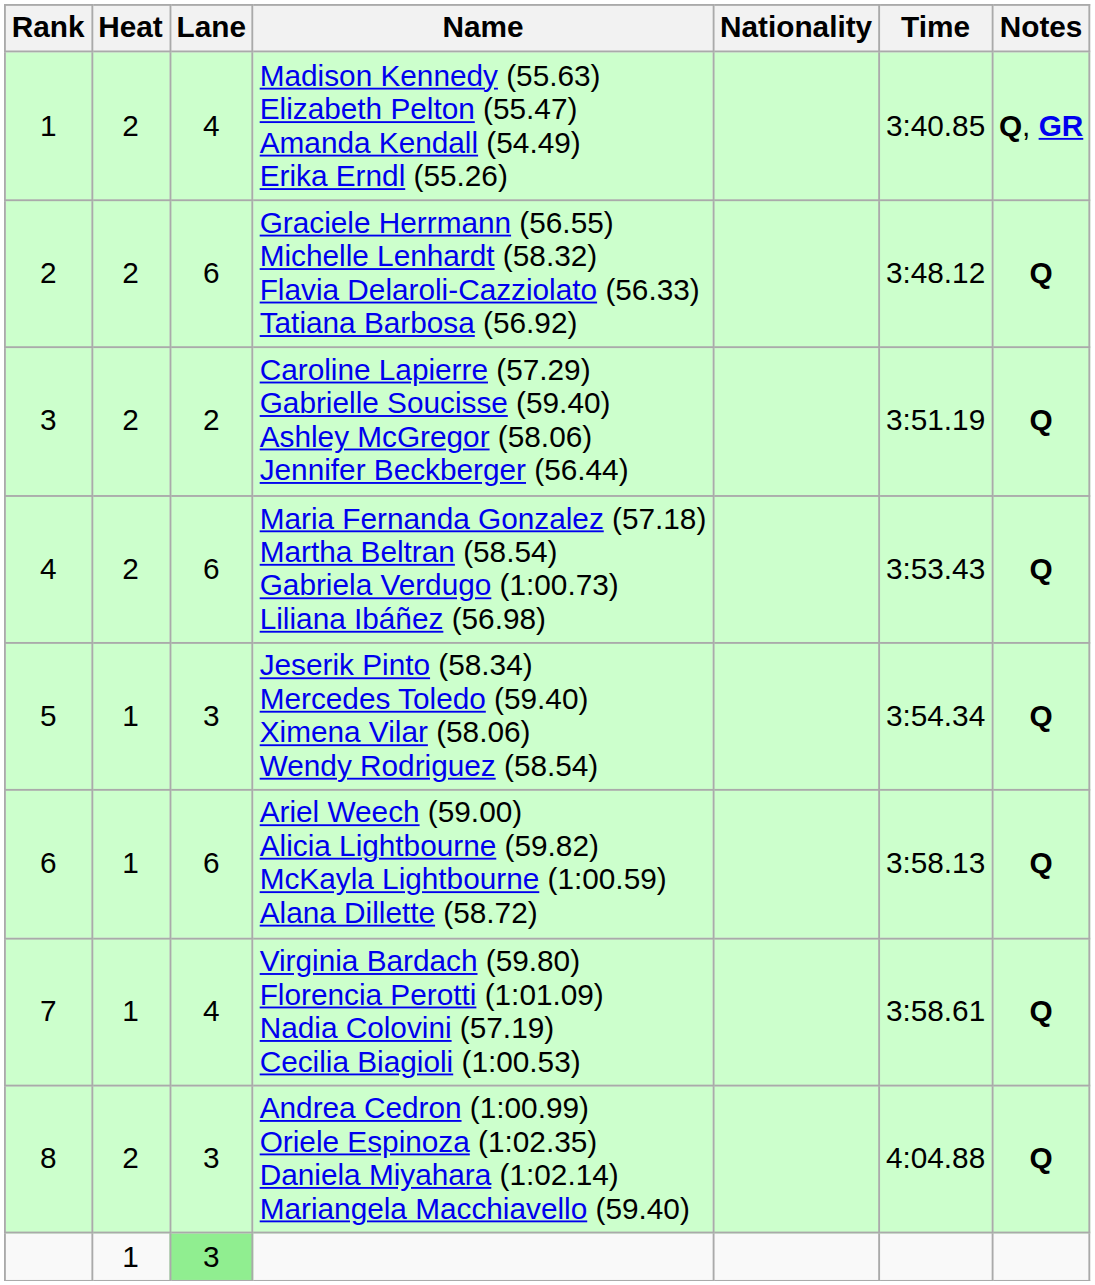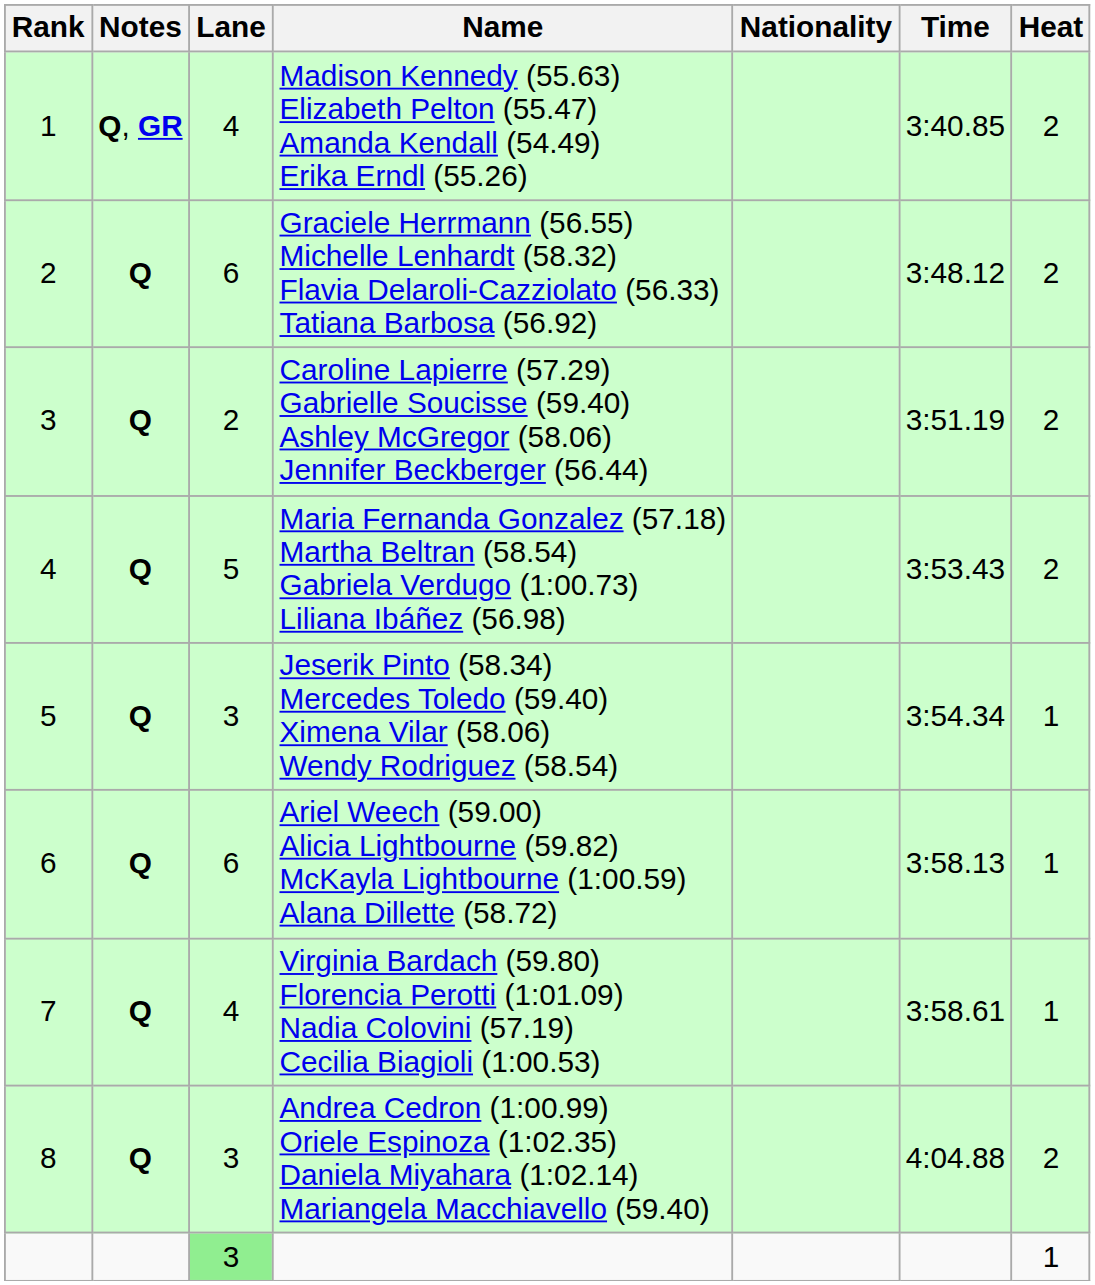columns swapped: (131, 28) <-> (1041, 28)
(211, 568) 6 -> (231, 568) 5
